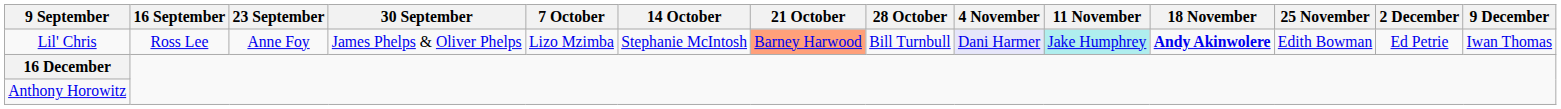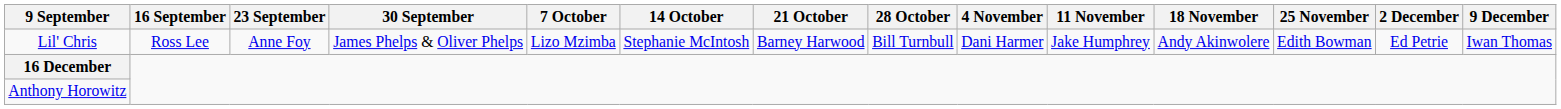(808, 41) lightsalmon background -> (811, 41) no background
(999, 41) lavender background -> (1002, 41) no background
(1097, 41) paleturquoise background -> (1100, 41) no background
(1212, 41) bold -> (1214, 41) normal
